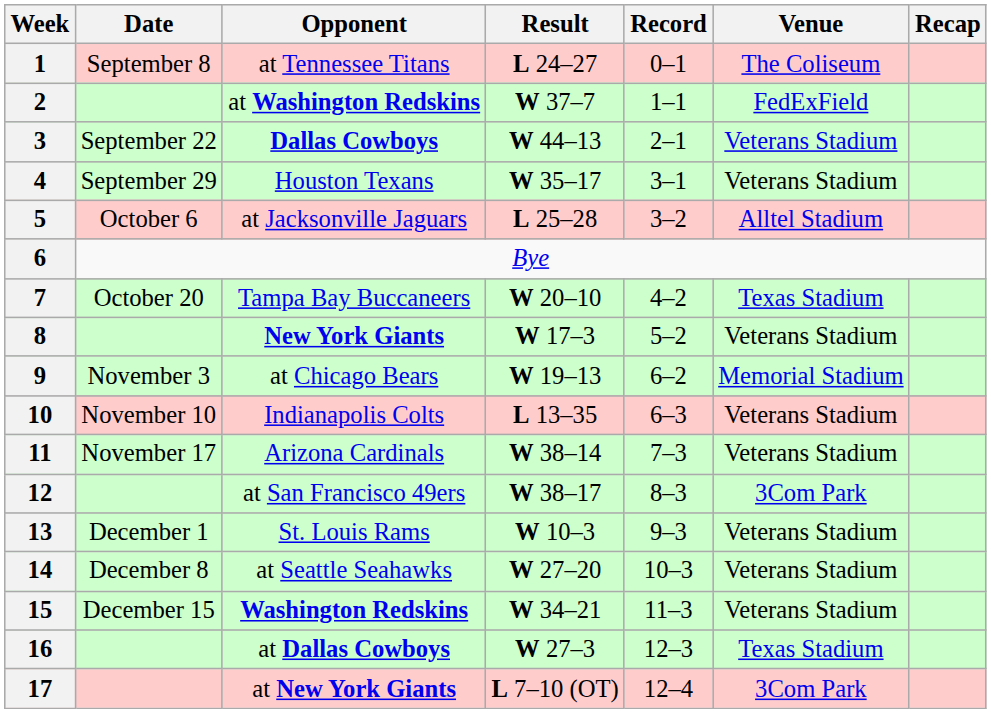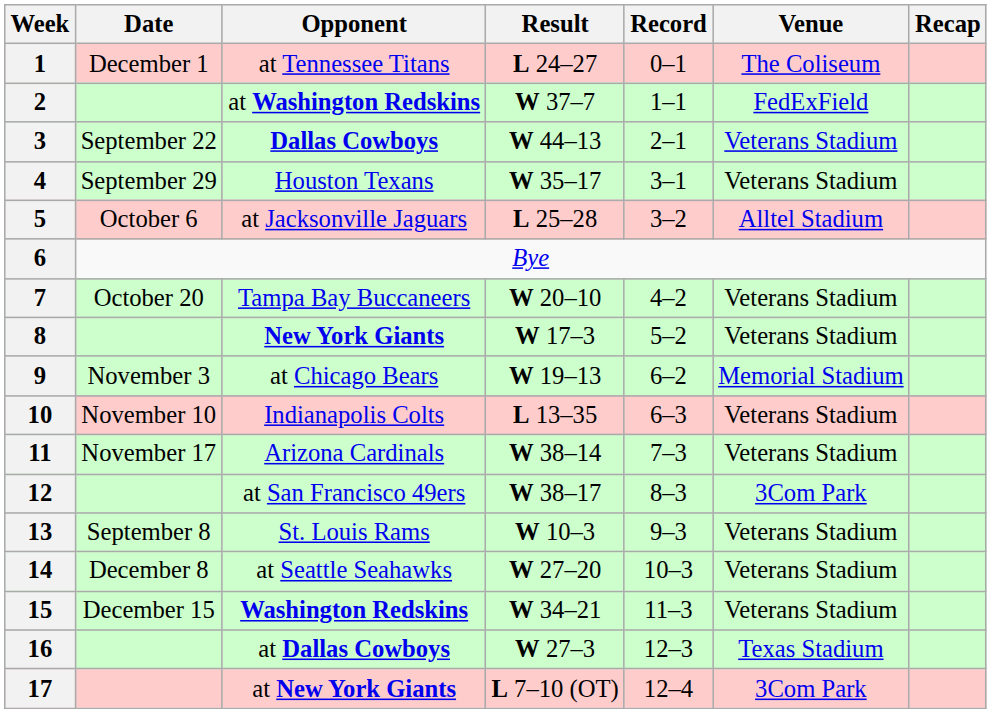(149, 63) September 8 -> (149, 63) December 1
(811, 297) Texas Stadium -> (811, 297) Veterans Stadium
(149, 532) December 1 -> (149, 532) September 8
